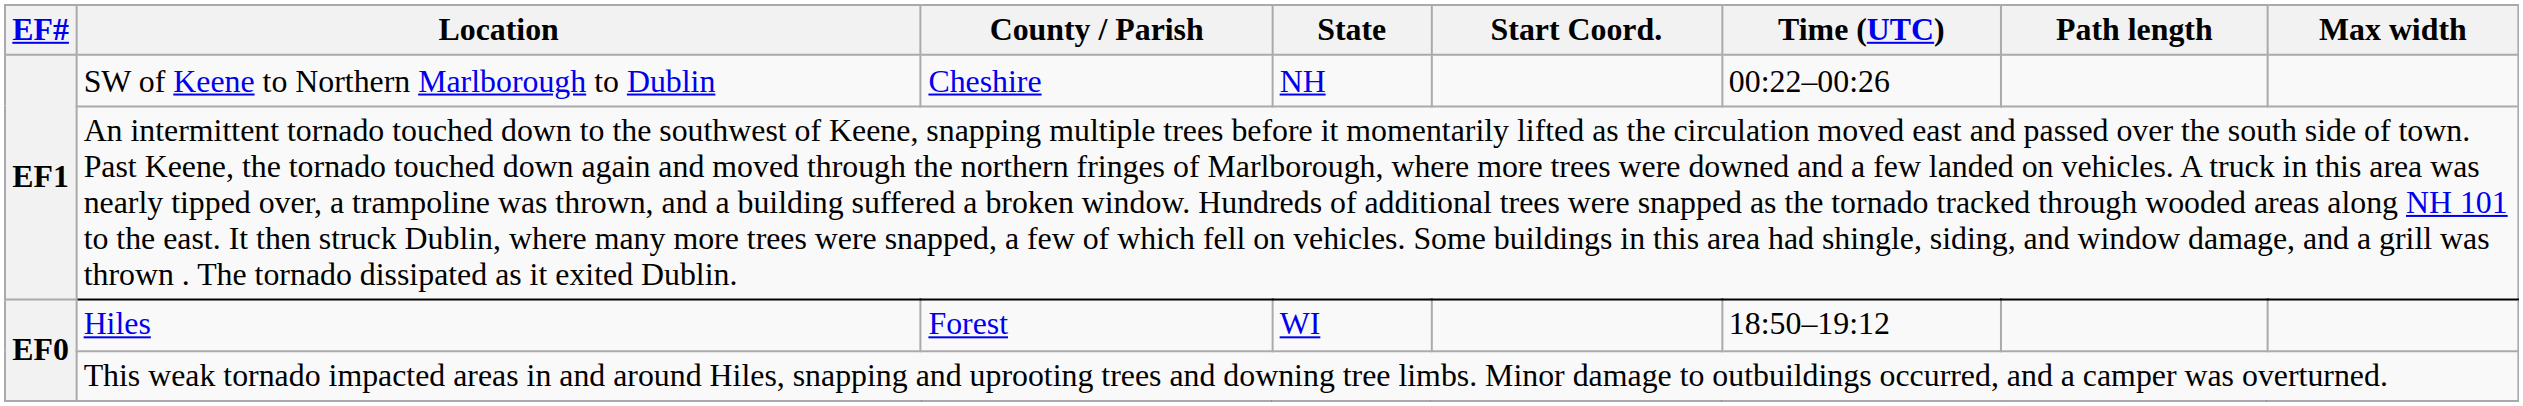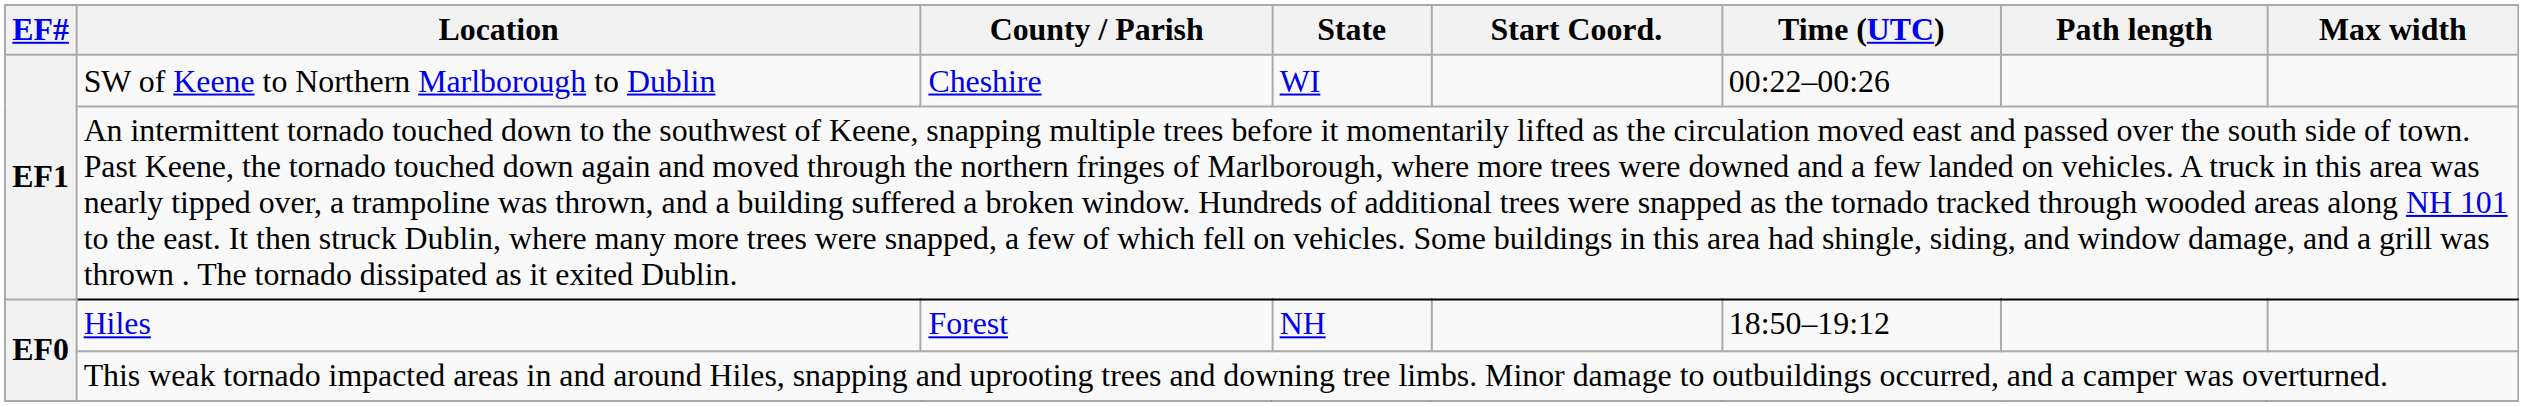(1303, 80) NH -> (1300, 80) WI
(1300, 324) WI -> (1303, 324) NH
